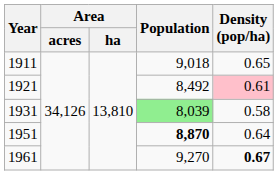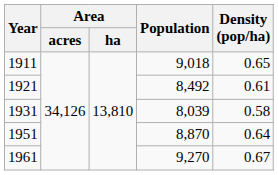(257, 87) pink background -> (257, 87) no background
(193, 110) lightgreen background -> (193, 110) no background
(193, 134) bold -> (193, 134) normal
(257, 157) bold -> (257, 157) normal
